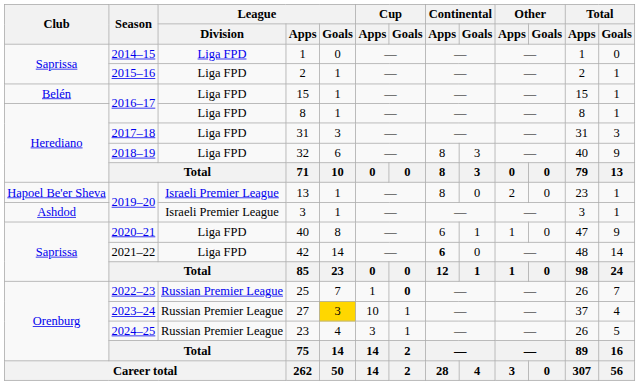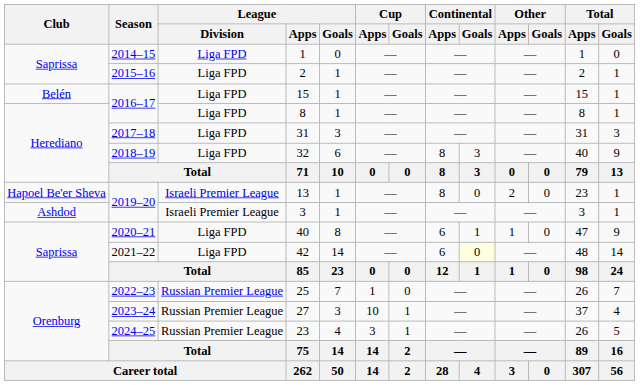(442, 251) bold -> (442, 251) normal
(477, 251) no background -> (477, 251) lightyellow background
(407, 291) bold -> (407, 291) normal
(338, 311) gold background -> (338, 311) no background
